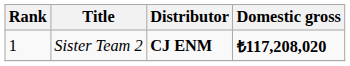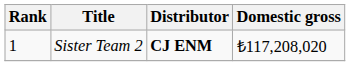(281, 46) bold -> (282, 46) normal
